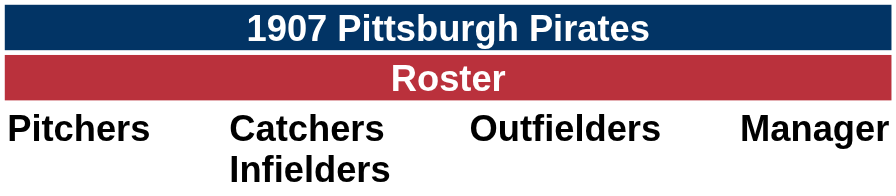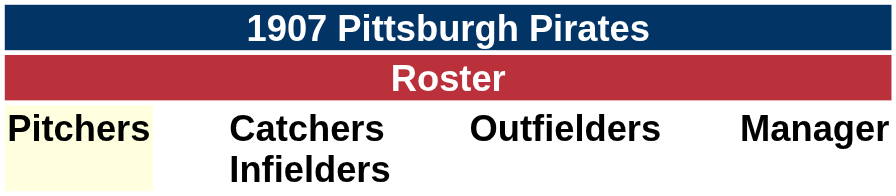(79, 128) no background -> (79, 128) lightyellow background
